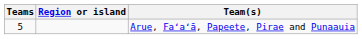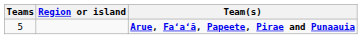(243, 27) normal -> (243, 27) bold
